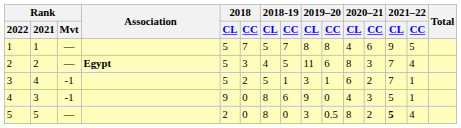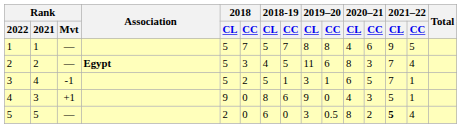(369, 81) 2 -> (369, 81) 5
(69, 98) -1 -> (69, 98) +1
(265, 115) 8 -> (265, 115) 6
